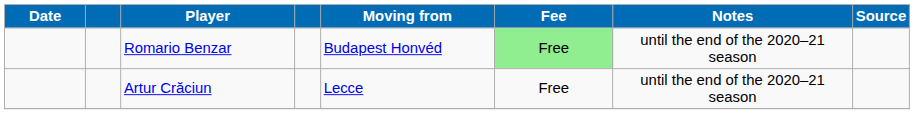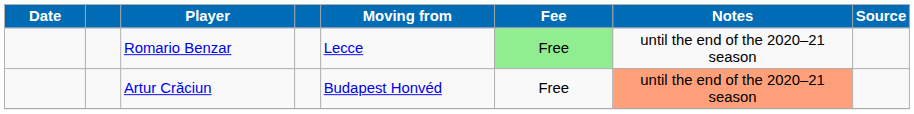(383, 48) Budapest Honvéd -> (343, 48) Lecce
(343, 88) Lecce -> (383, 88) Budapest Honvéd
(733, 88) no background -> (733, 88) lightsalmon background
